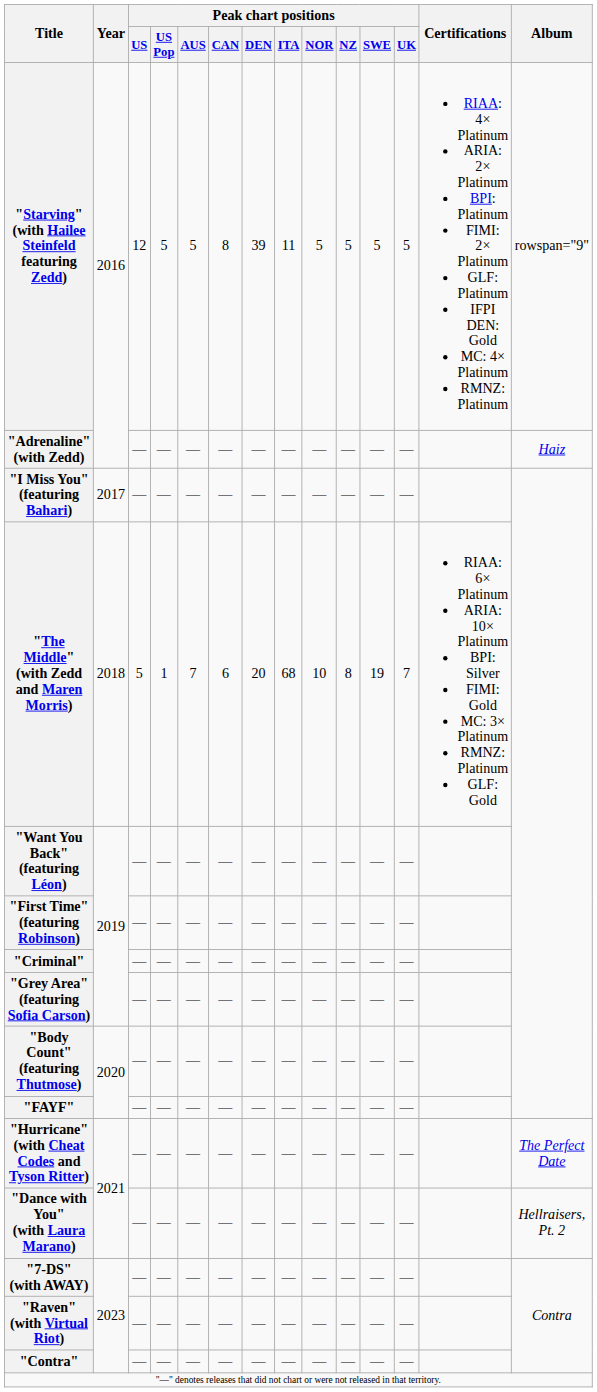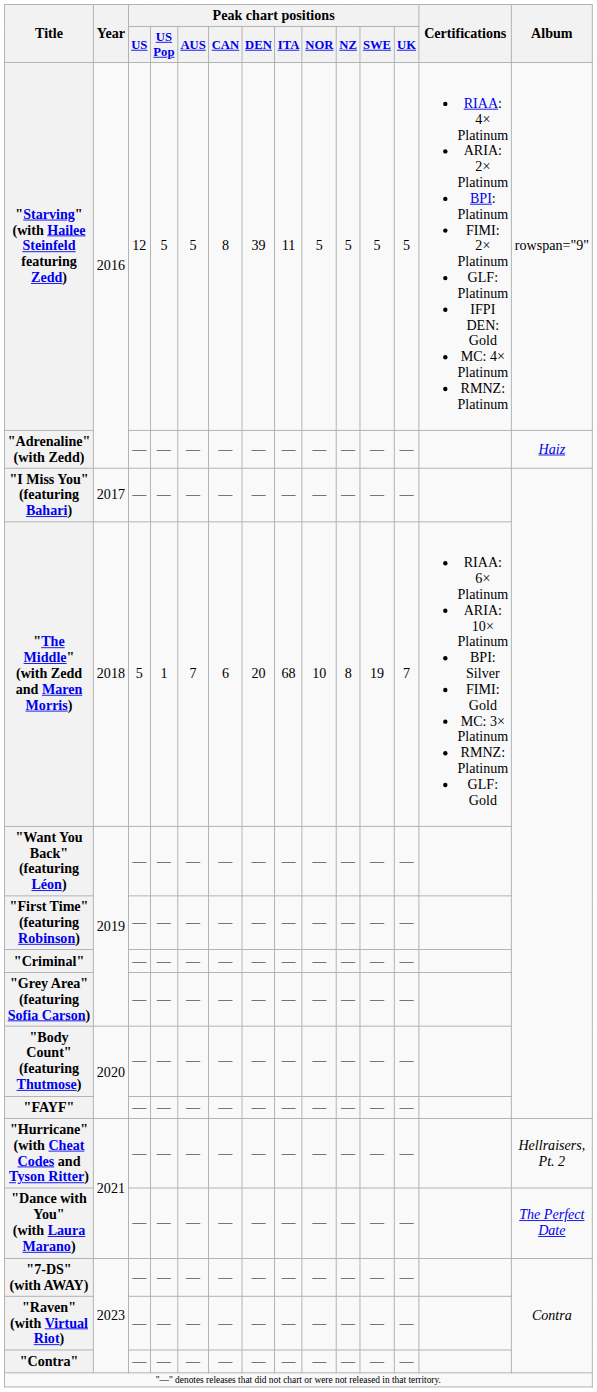(552, 1153) The Perfect Date -> (552, 1153) Hellraisers, Pt. 2
(552, 1223) Hellraisers, Pt. 2 -> (552, 1223) The Perfect Date
